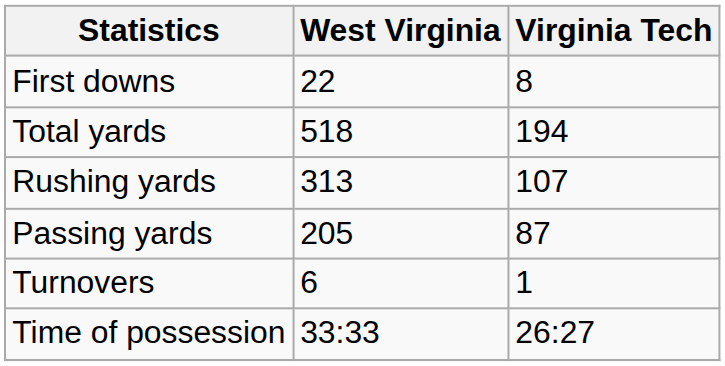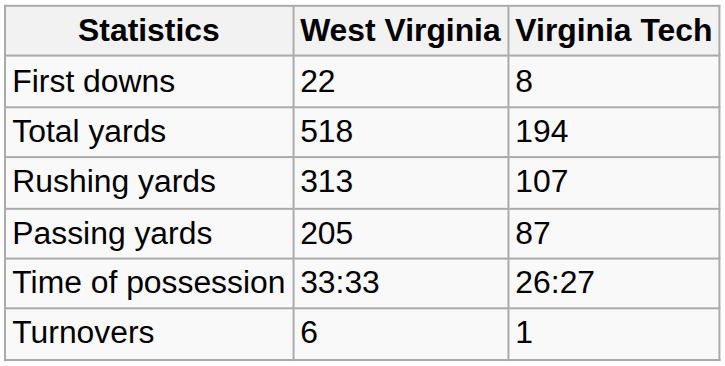rows swapped: (83, 283) <-> (149, 333)
